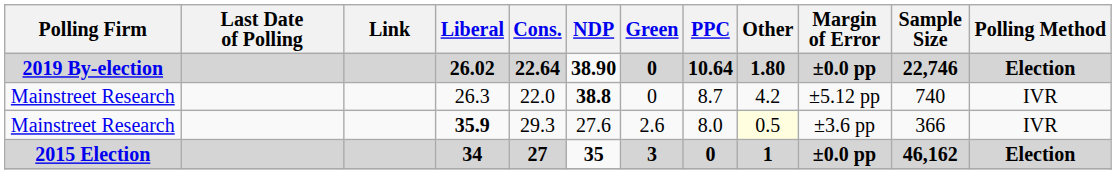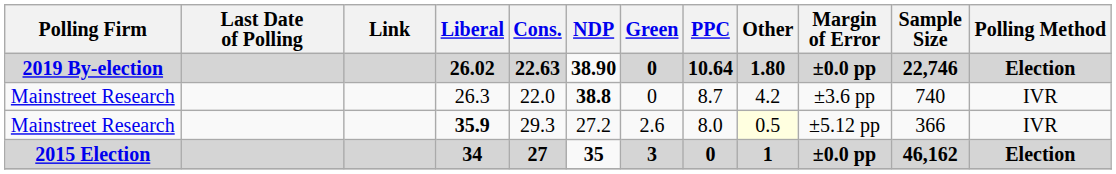(538, 68) 22.64 -> (538, 68) 22.63
(844, 97) ±5.12 pp -> (844, 97) ±3.6 pp
(594, 125) 27.6 -> (594, 125) 27.2
(844, 125) ±3.6 pp -> (844, 125) ±5.12 pp
